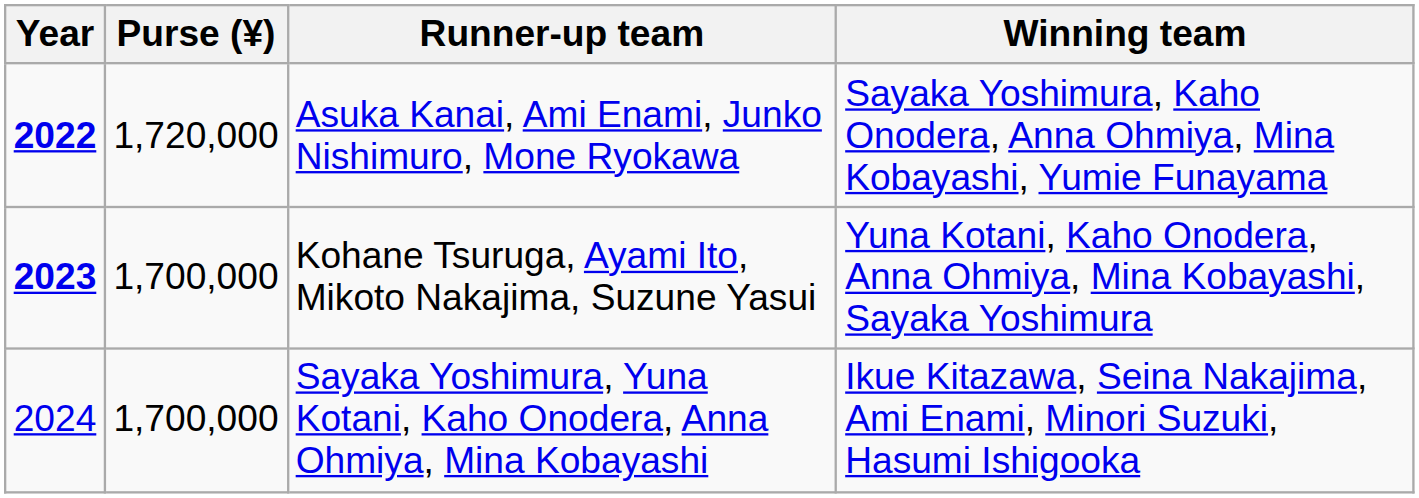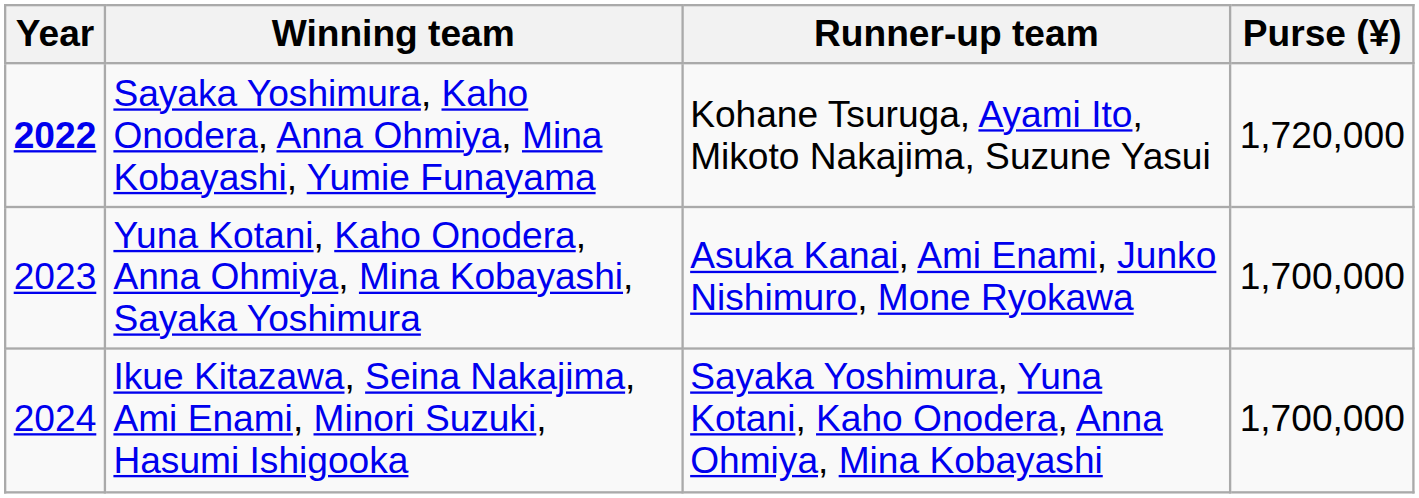columns swapped: (1125, 33) <-> (196, 33)
(559, 134) Asuka Kanai, Ami Enami, Junko Nishimuro, Mone Ryokawa -> (950, 134) Kohane Tsuruga, Ayami Ito, Mikoto Nakajima, Suzune Yasui
(55, 276) bold -> (55, 276) normal
(556, 276) Kohane Tsuruga, Ayami Ito, Mikoto Nakajima, Suzune Yasui -> (953, 276) Asuka Kanai, Ami Enami, Junko Nishimuro, Mone Ryokawa
